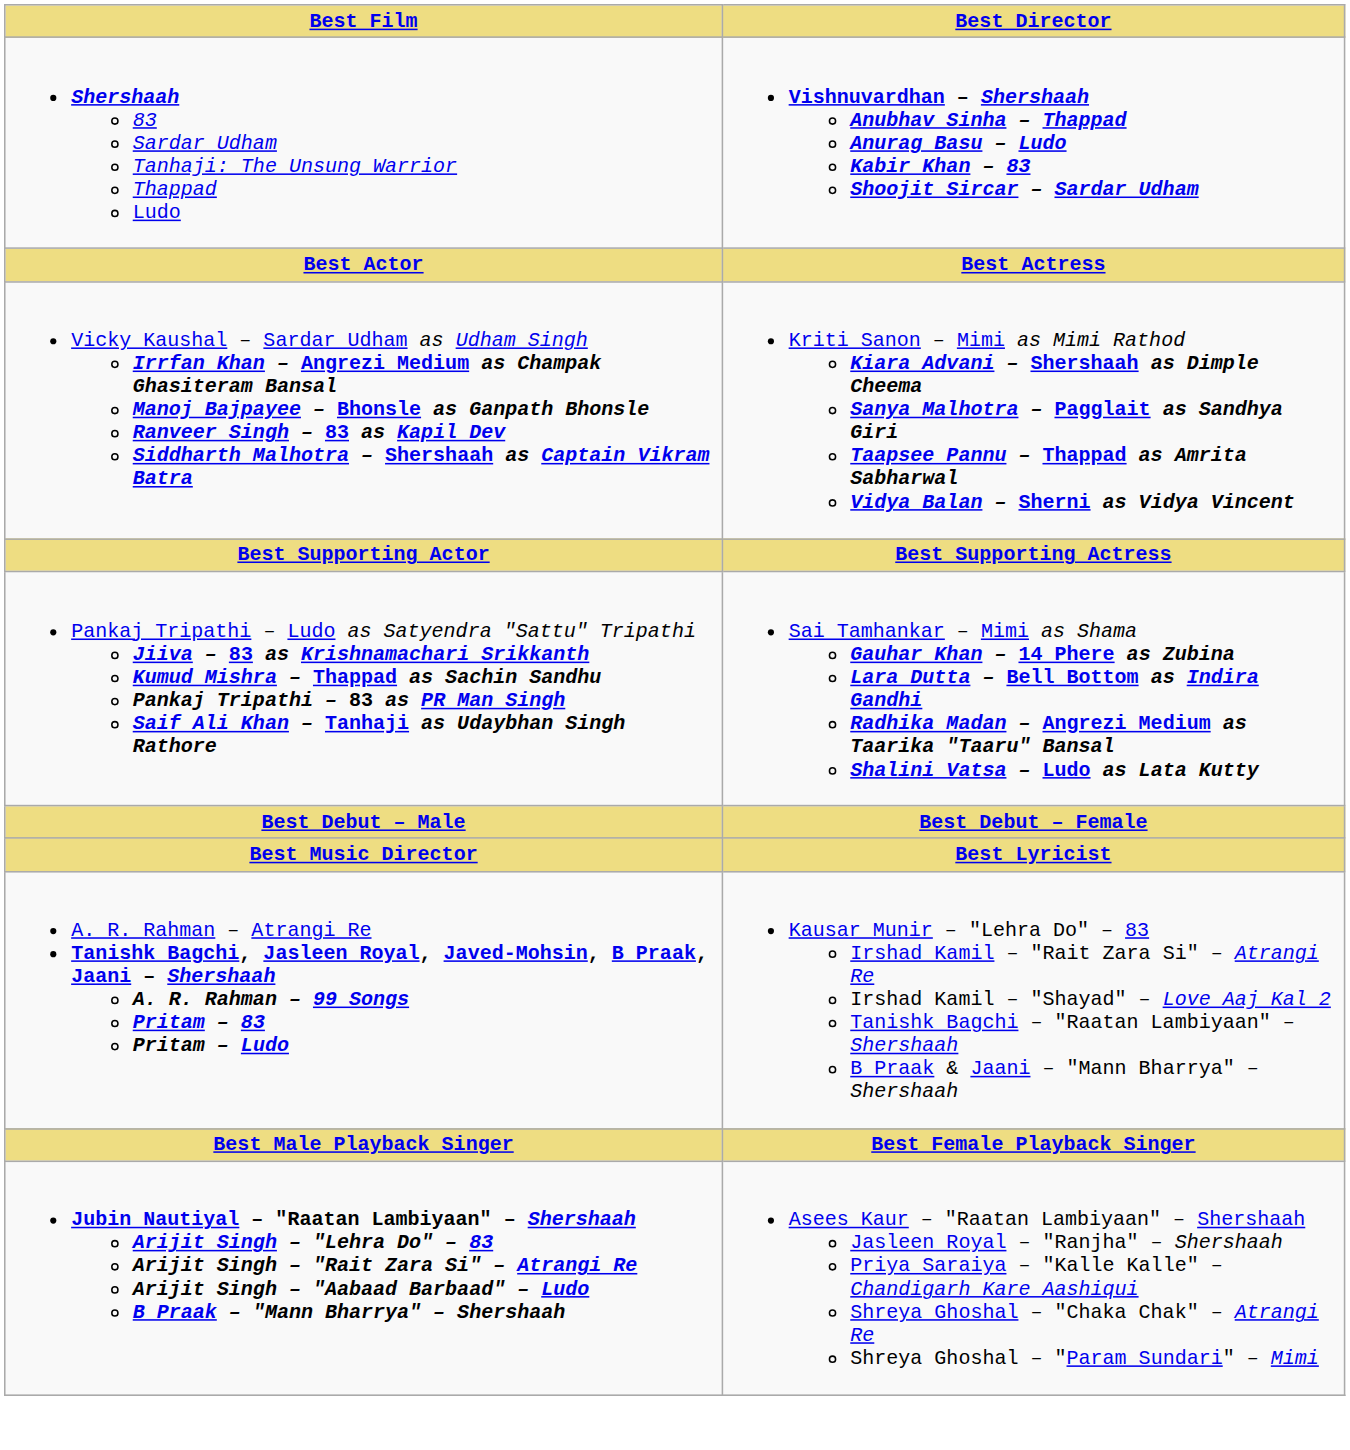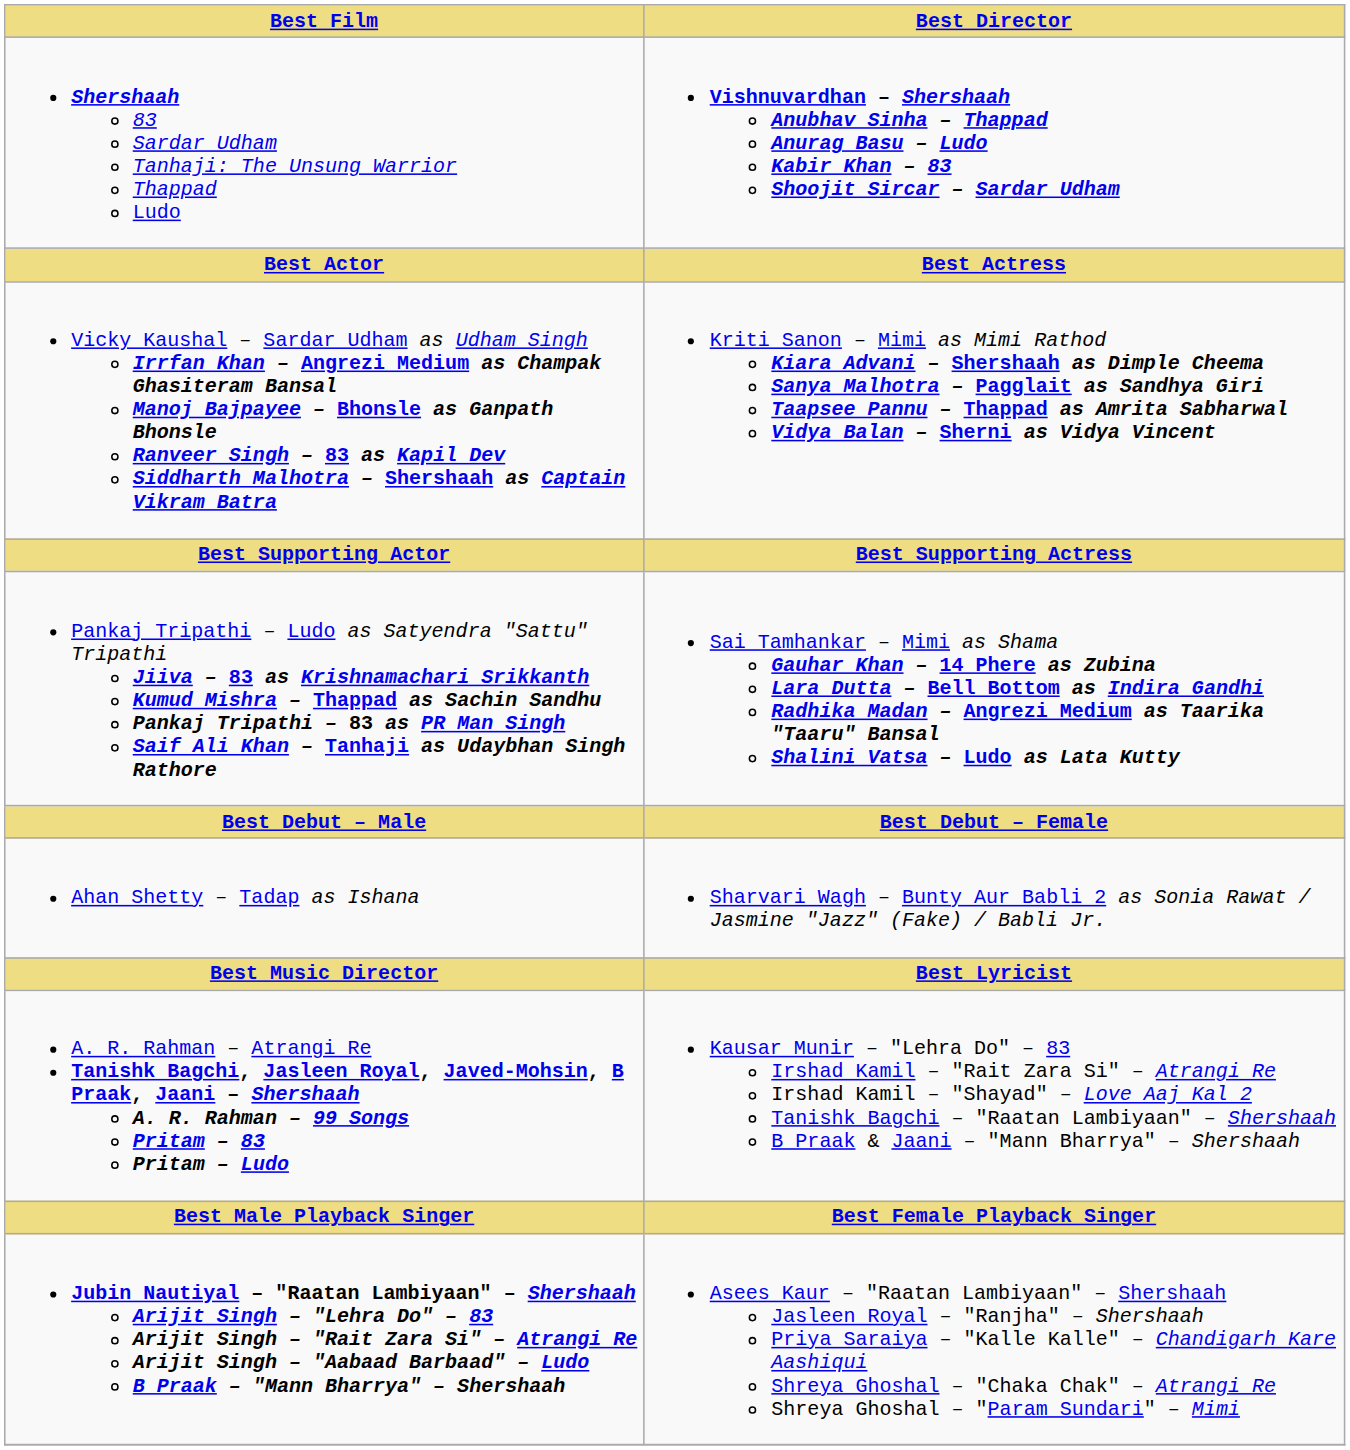+ row: (324, 898)
